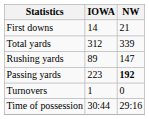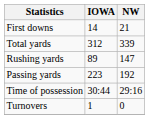(127, 75) bold -> (127, 75) normal
rows swapped: (27, 91) <-> (45, 106)
